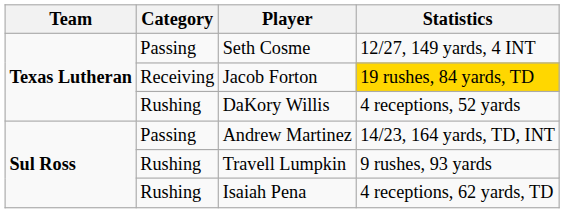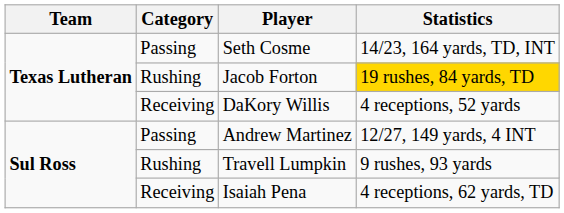(448, 48) 12/27, 149 yards, 4 INT -> (458, 48) 14/23, 164 yards, TD, INT
(177, 77) Receiving -> (171, 77) Rushing
(171, 105) Rushing -> (177, 105) Receiving
(458, 134) 14/23, 164 yards, TD, INT -> (448, 134) 12/27, 149 yards, 4 INT
(171, 192) Rushing -> (177, 192) Receiving
